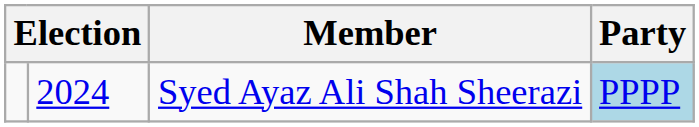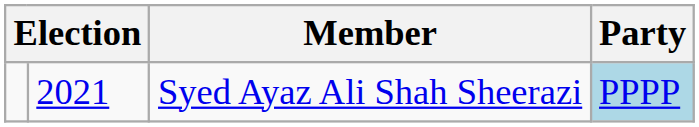(73, 91) 2024 -> (73, 91) 2021
